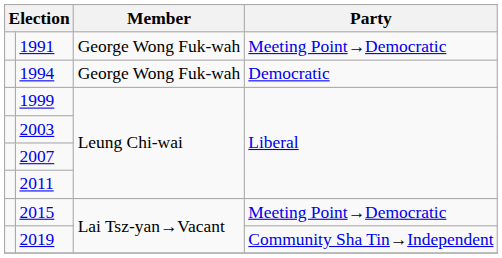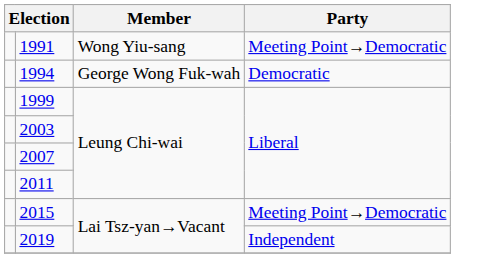(159, 45) George Wong Fuk-wah -> (132, 45) Wong Yiu-sang
(371, 239) Community Sha Tin→Independent -> (291, 239) Independent
